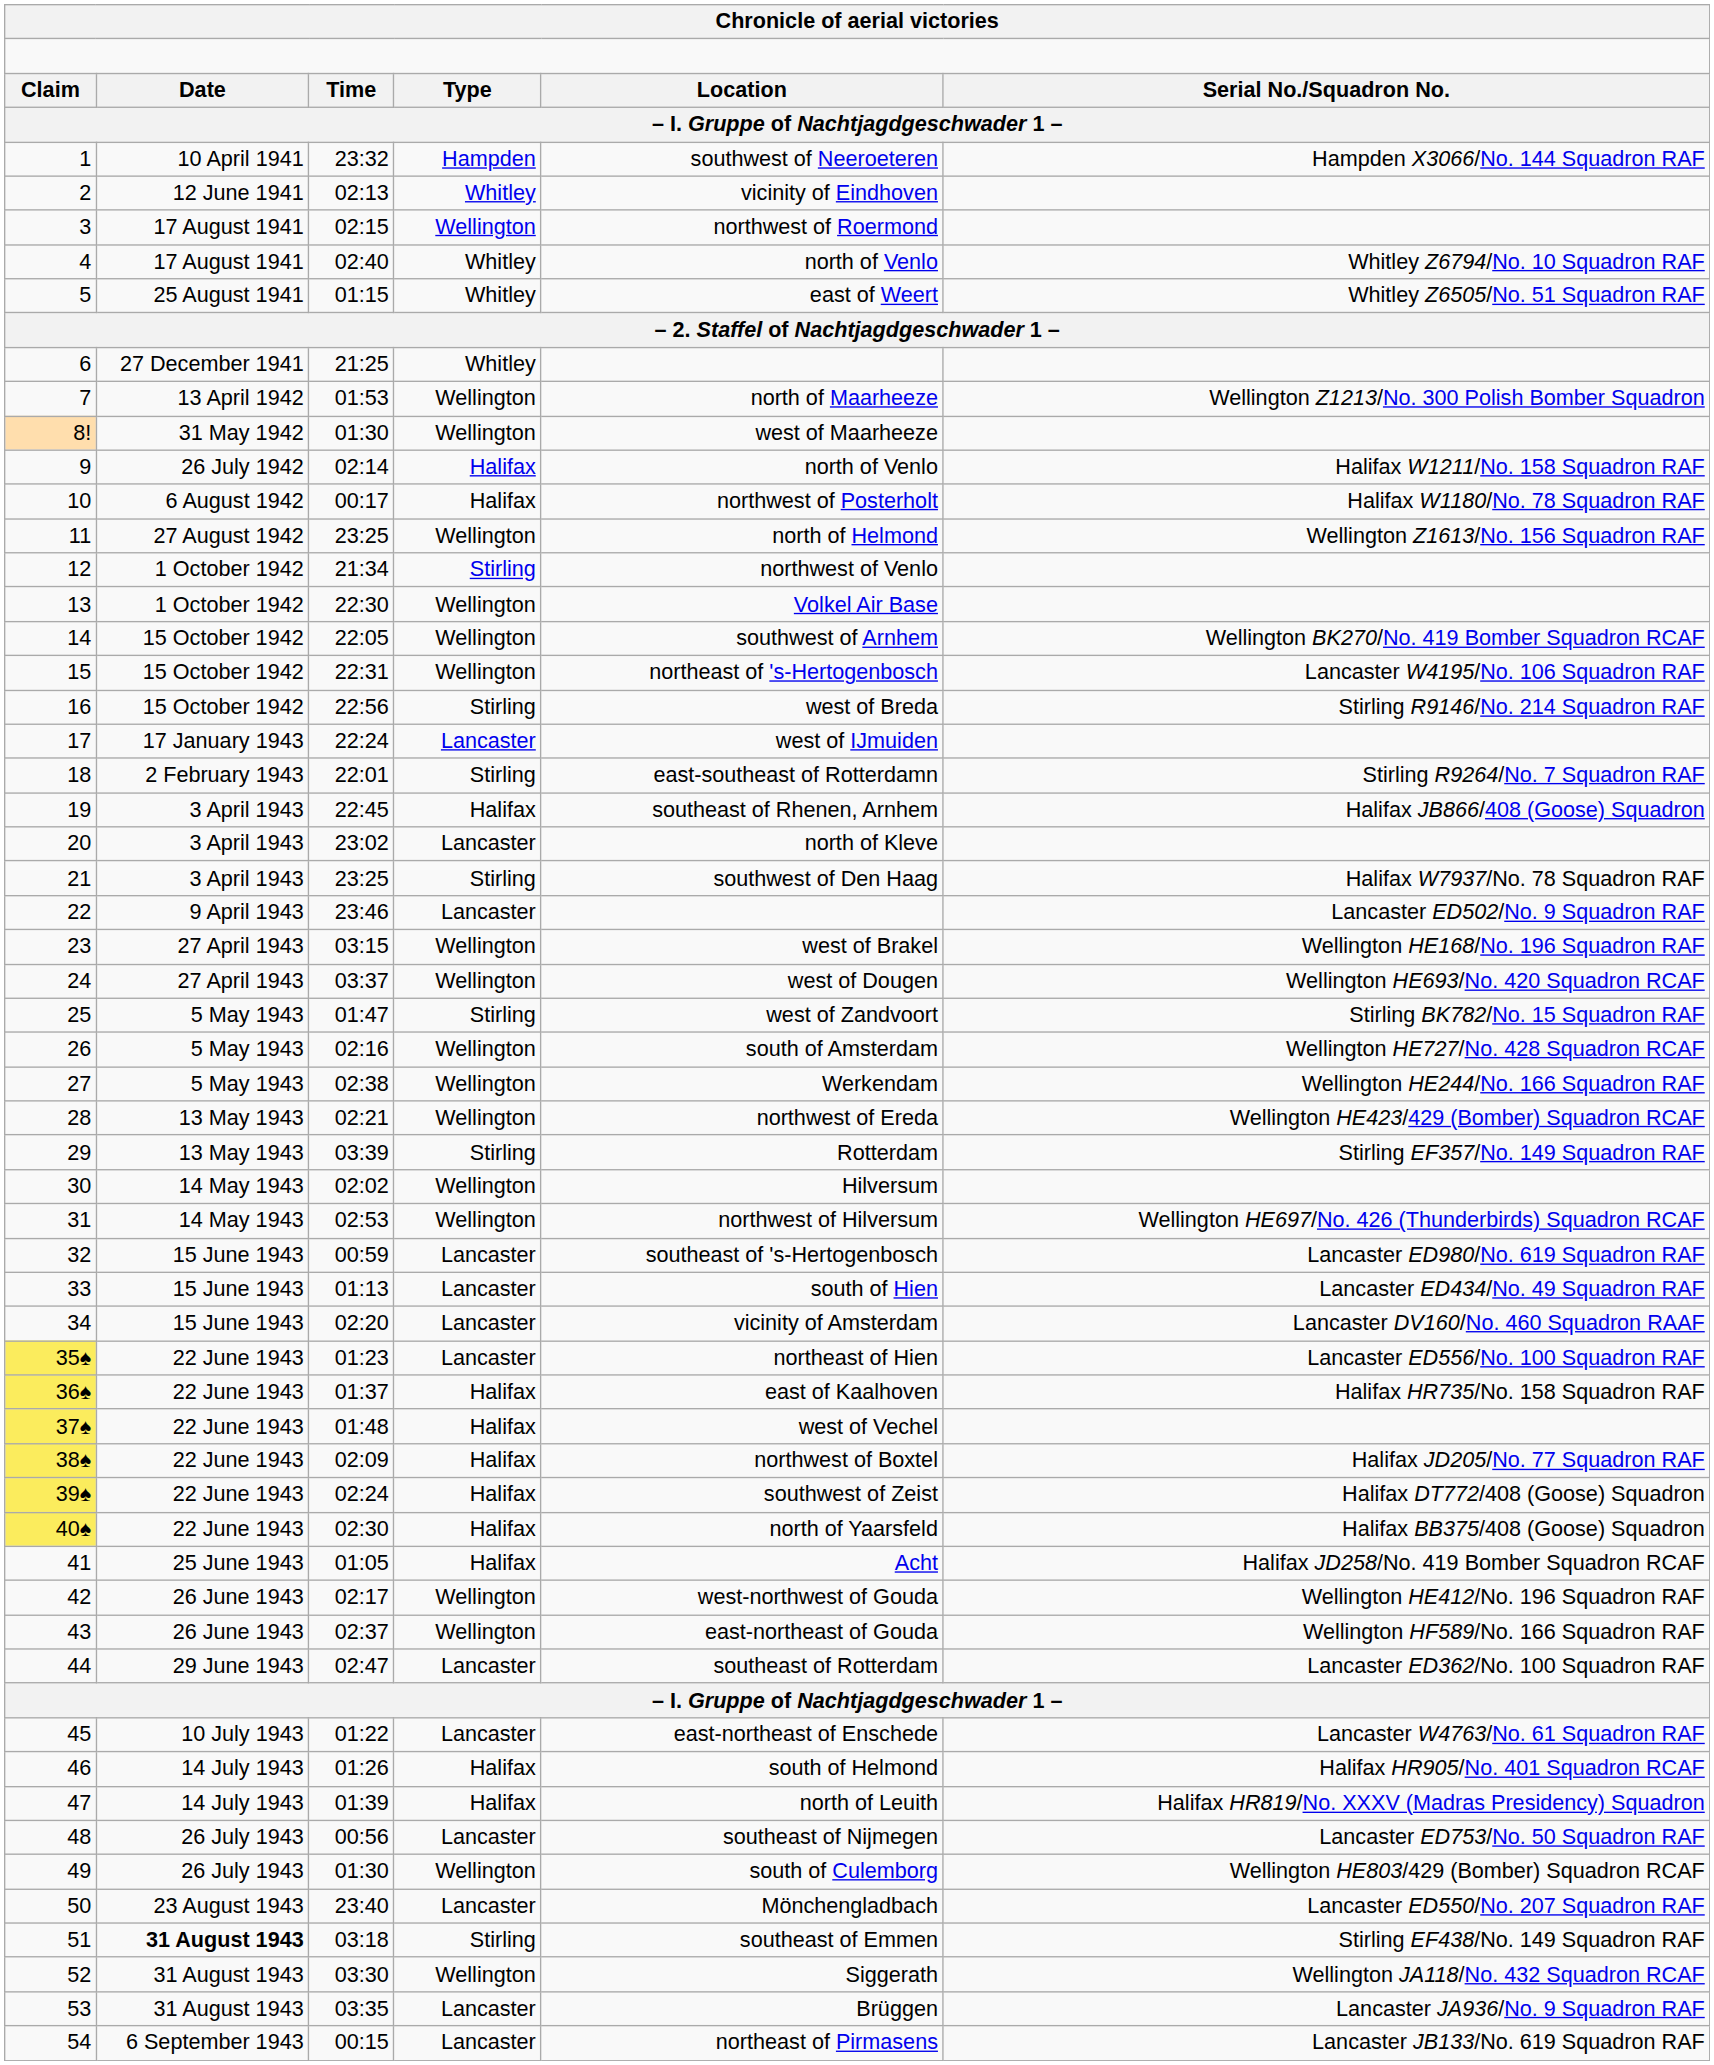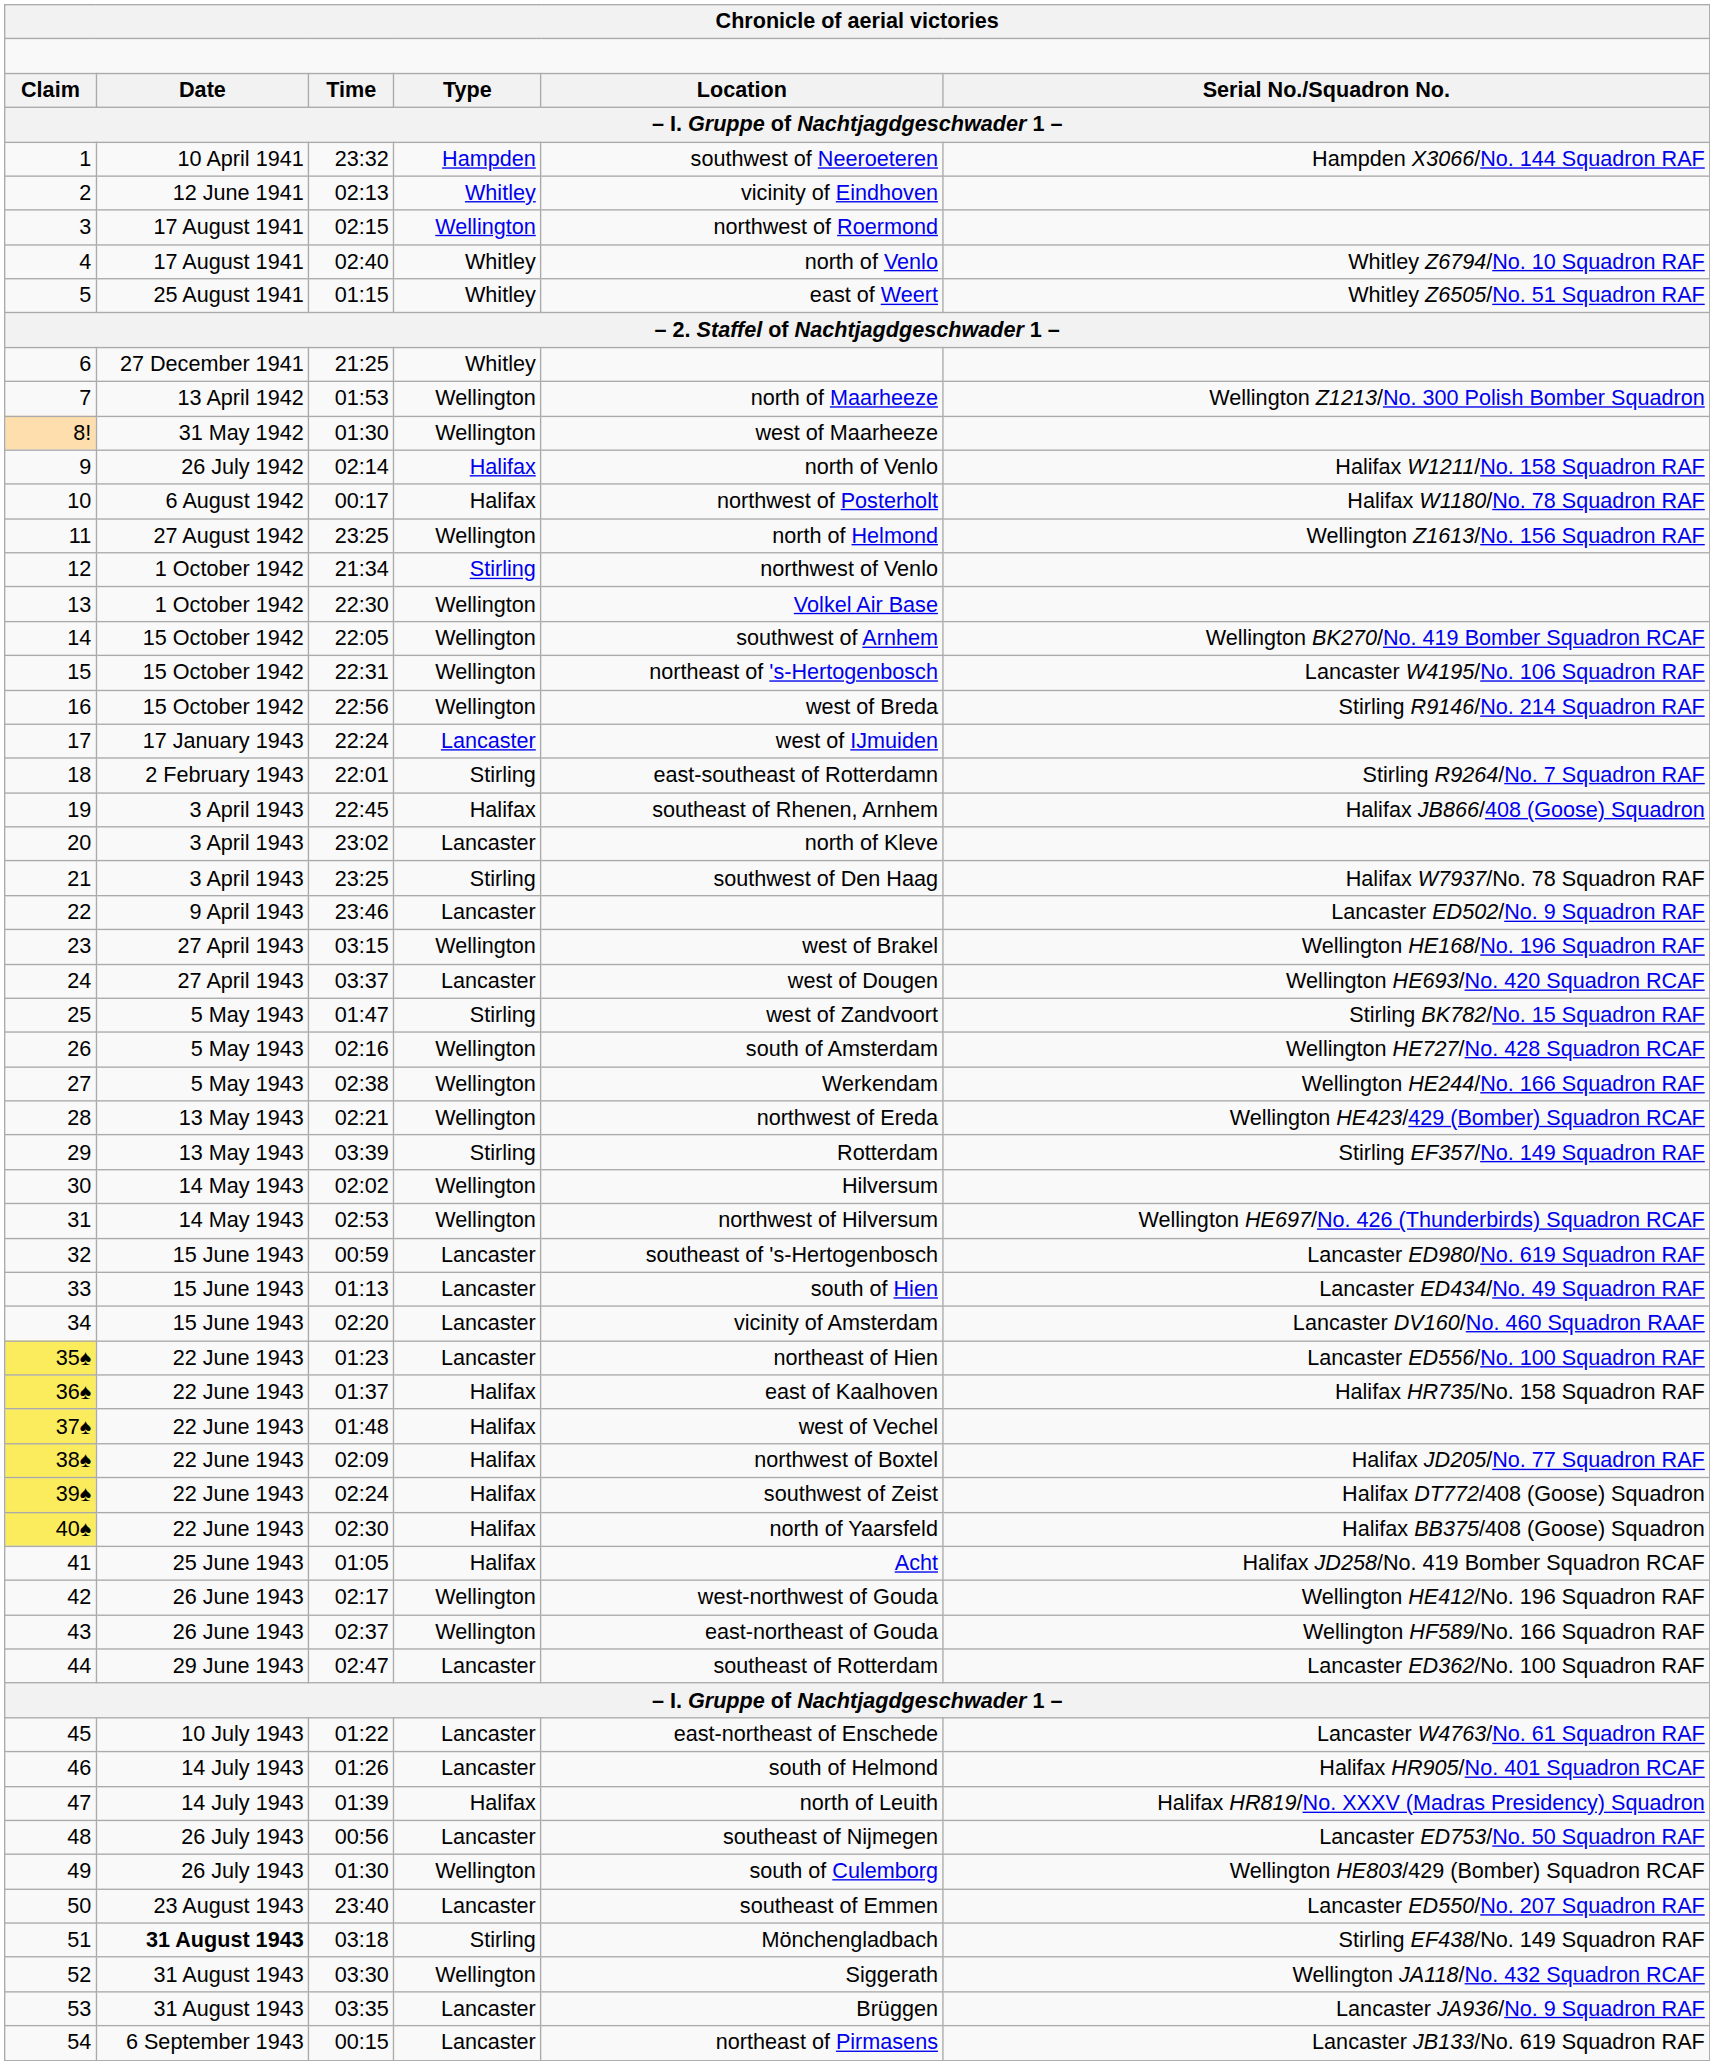(503, 706) Stirling -> (486, 706) Wellington
(486, 980) Wellington -> (488, 980) Lancaster
(503, 1768) Halifax -> (488, 1768) Lancaster
(850, 1905) Mönchengladbach -> (839, 1905) southeast of Emmen
(839, 1939) southeast of Emmen -> (850, 1939) Mönchengladbach
